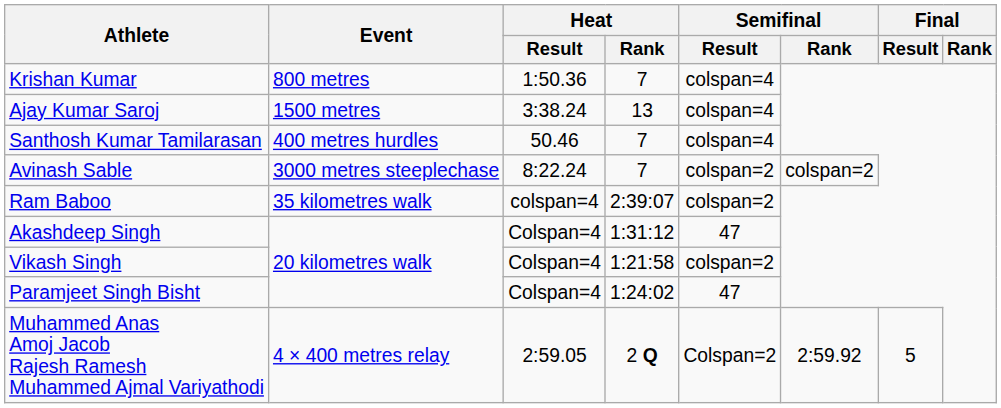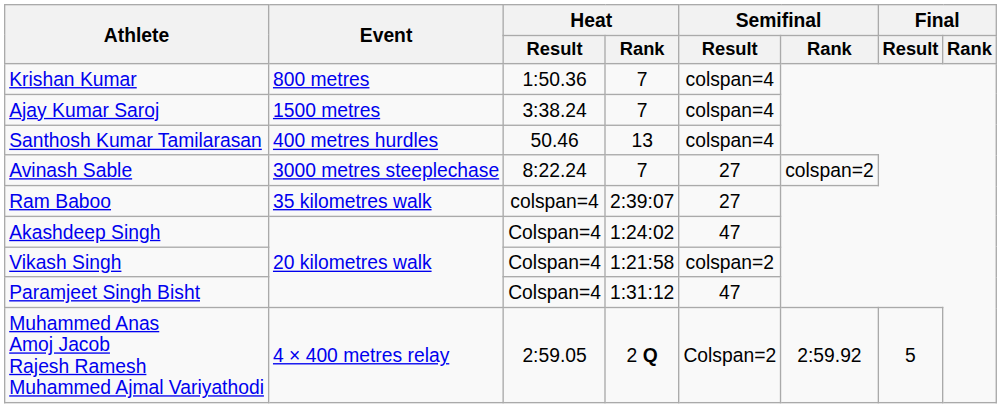(642, 110) 13 -> (642, 110) 7
(642, 141) 7 -> (642, 141) 13
(730, 171) colspan=2 -> (730, 171) 27
(730, 201) colspan=2 -> (730, 201) 27
(642, 232) 1:31:12 -> (642, 232) 1:24:02
(642, 293) 1:24:02 -> (642, 293) 1:31:12
